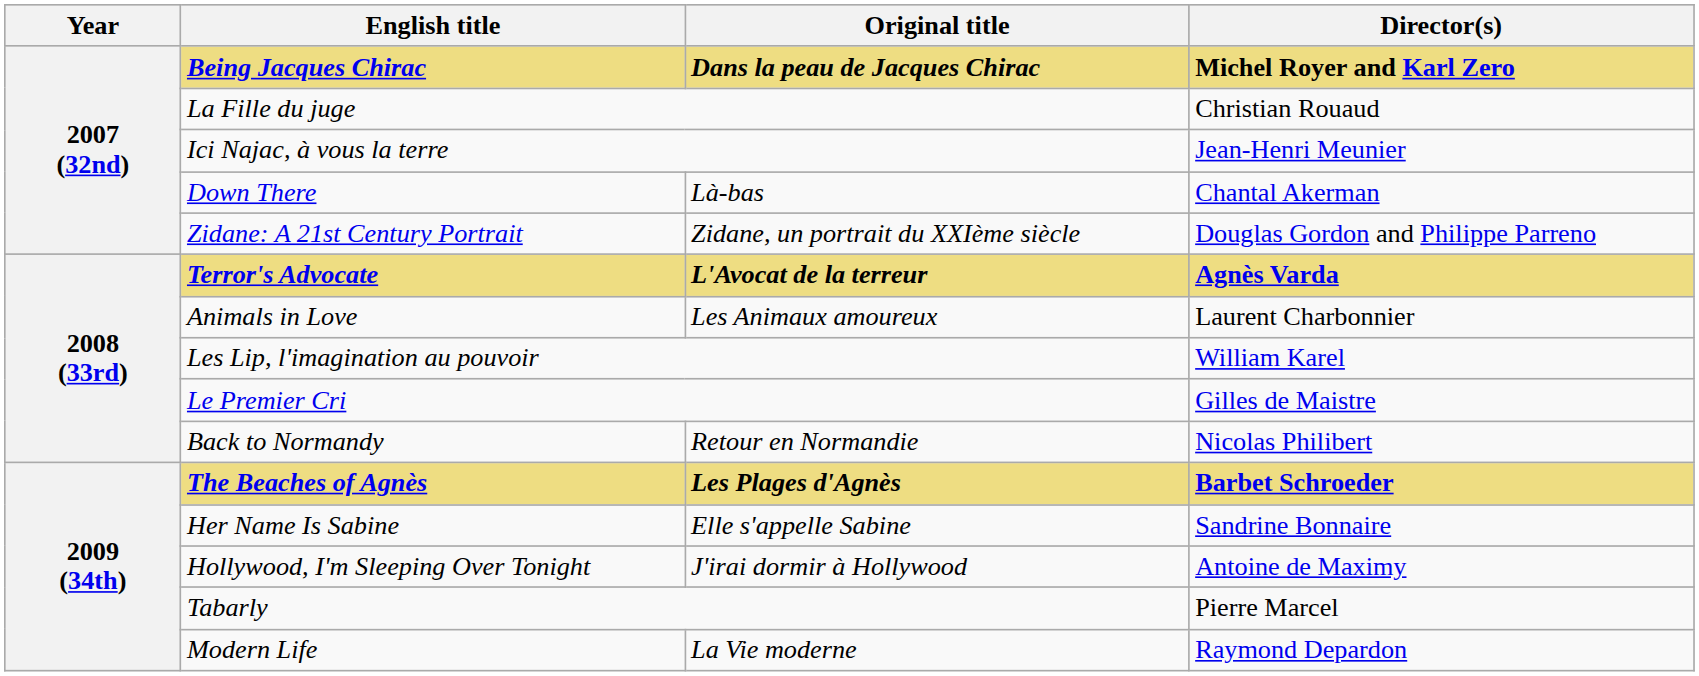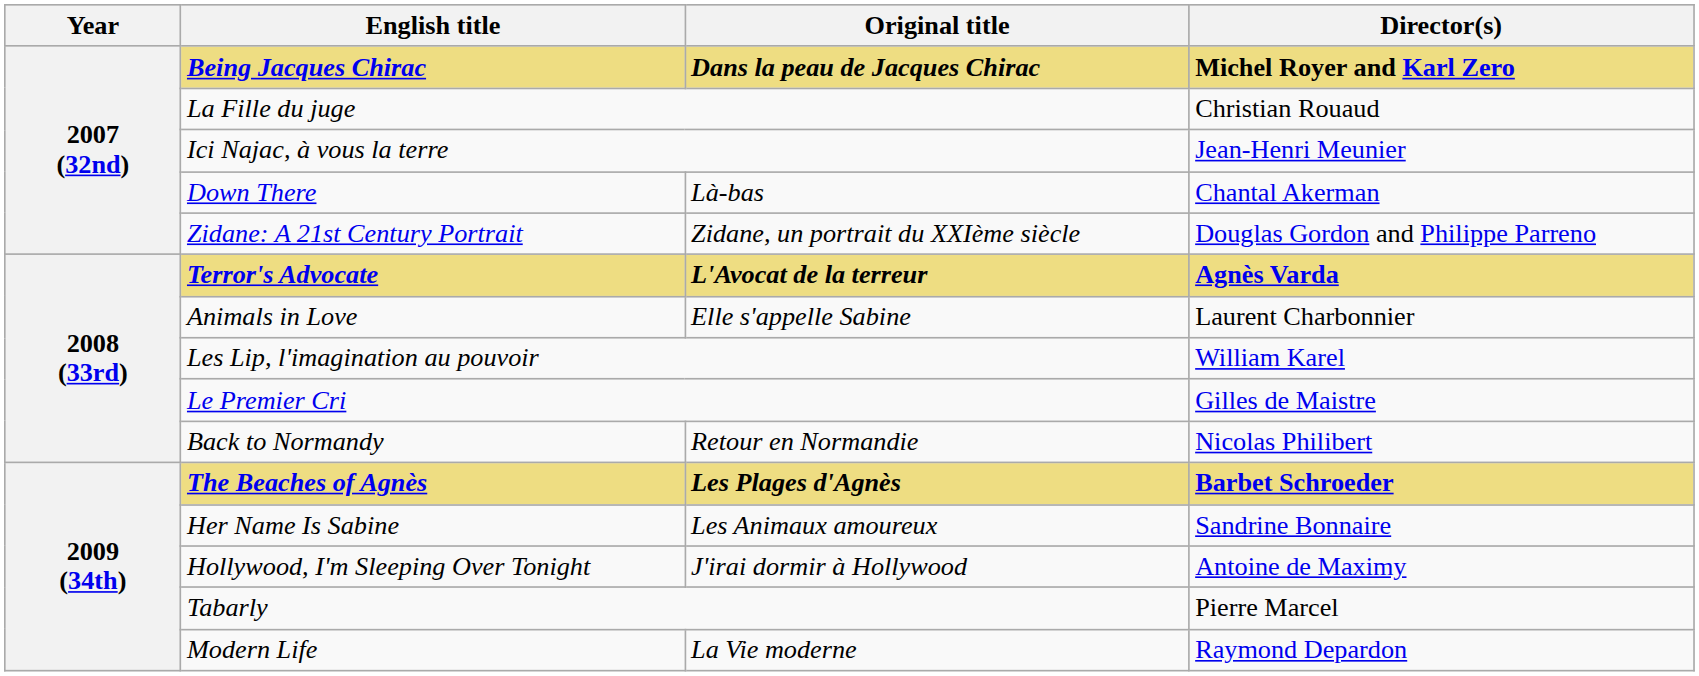(814, 316) Les Animaux amoureux -> (801, 316) Elle s'appelle Sabine
(801, 524) Elle s'appelle Sabine -> (814, 524) Les Animaux amoureux
